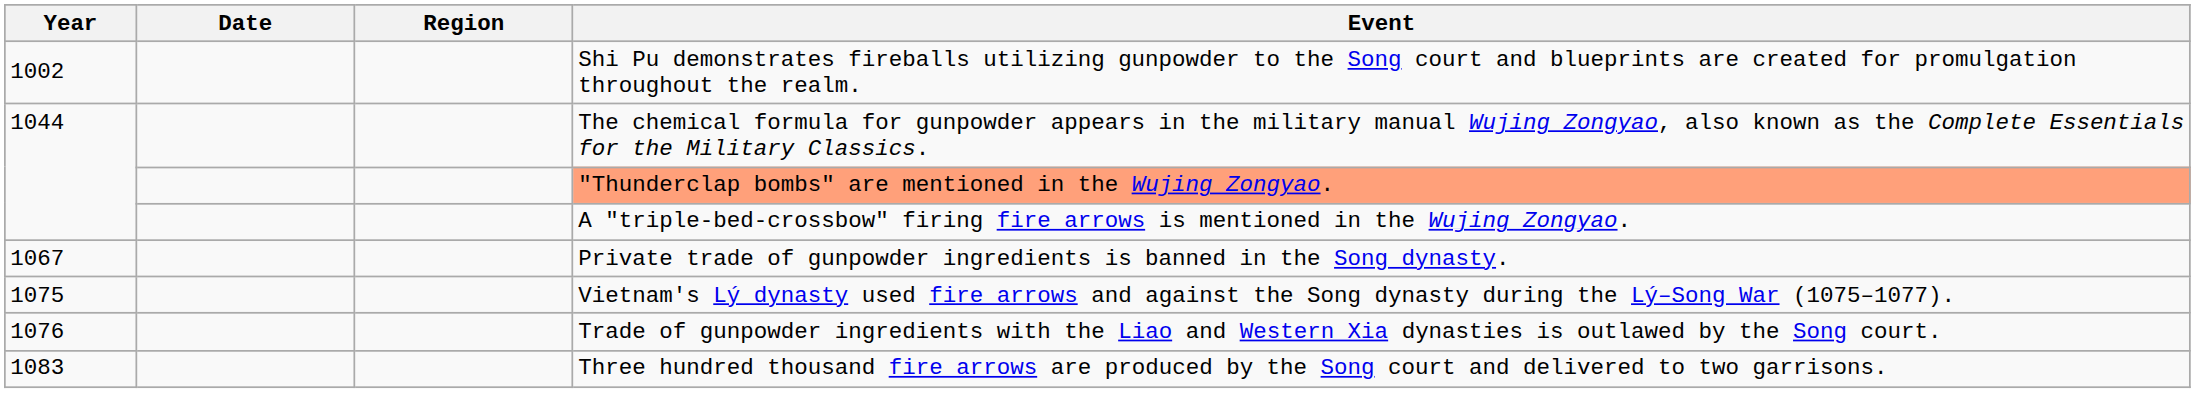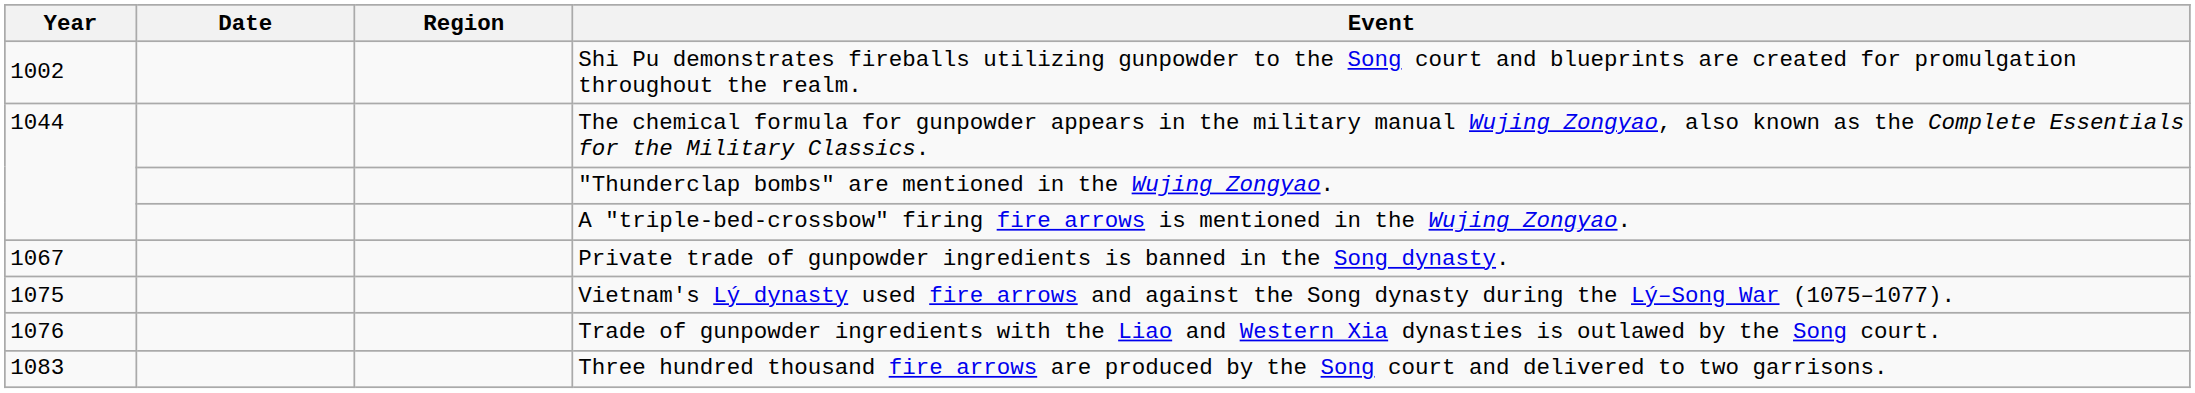(956, 185) lightsalmon background -> (956, 185) no background
